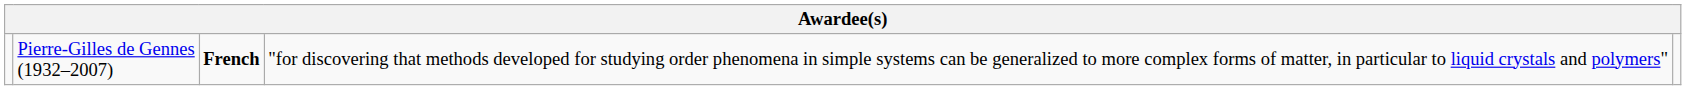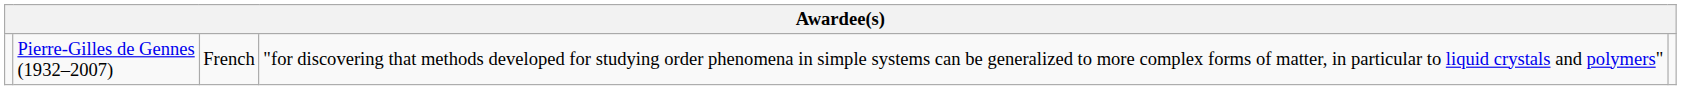(231, 59) bold -> (229, 59) normal
